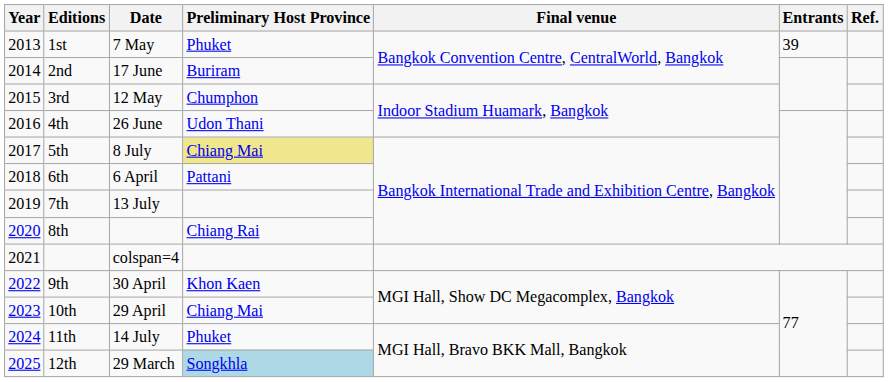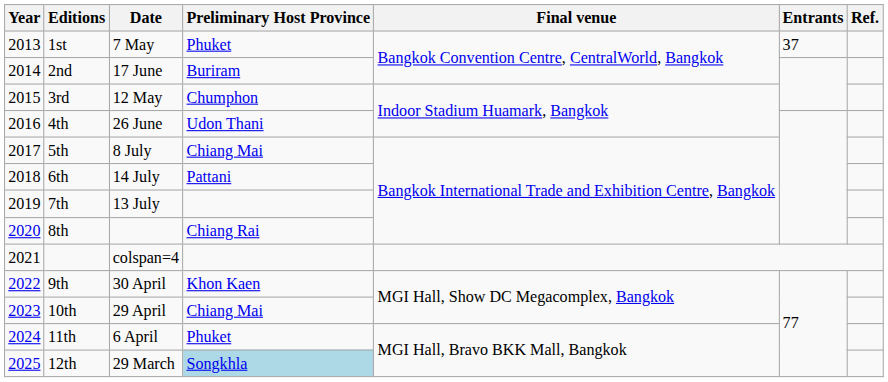(791, 44) 39 -> (791, 44) 37
(225, 150) khaki background -> (225, 150) no background
(135, 177) 6 April -> (136, 177) 14 July
(136, 336) 14 July -> (135, 336) 6 April
